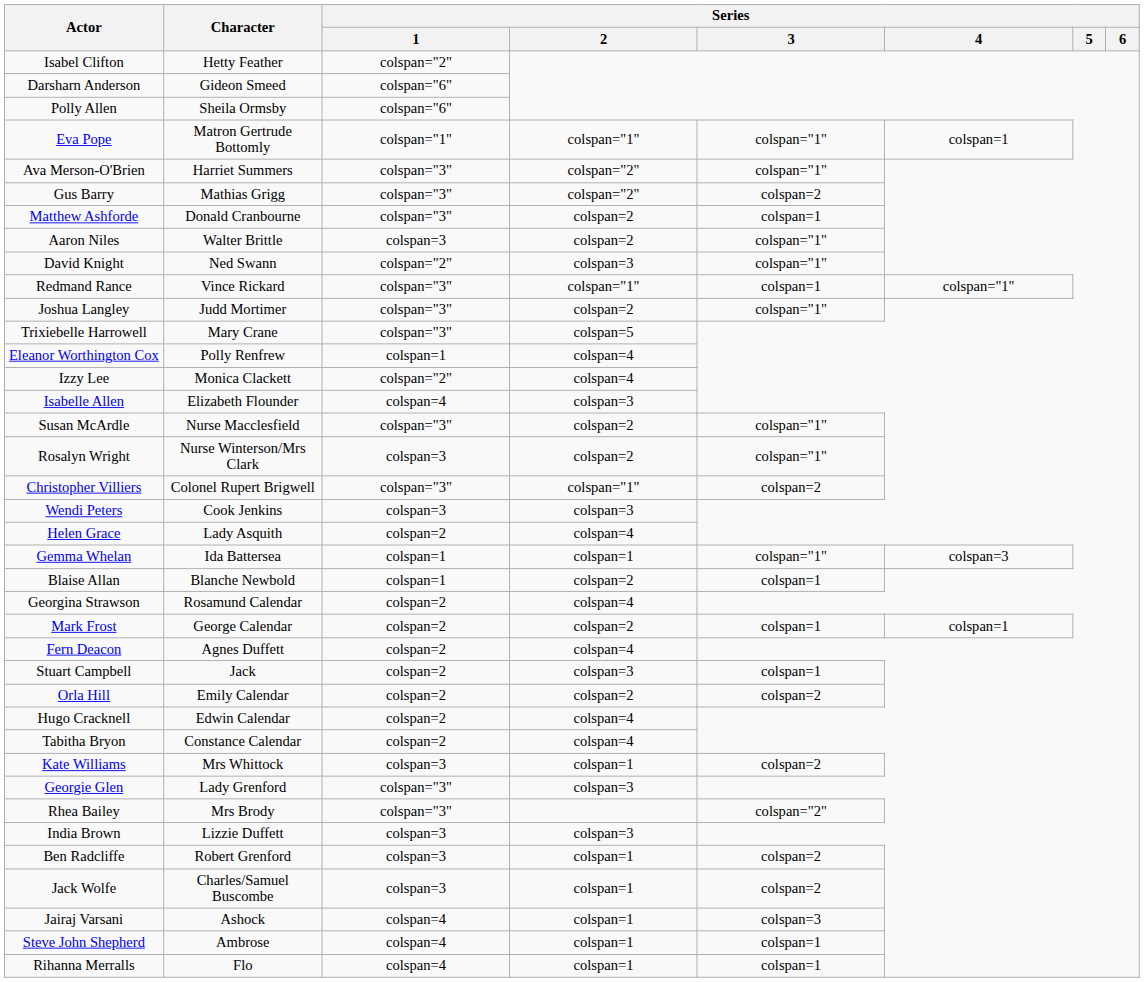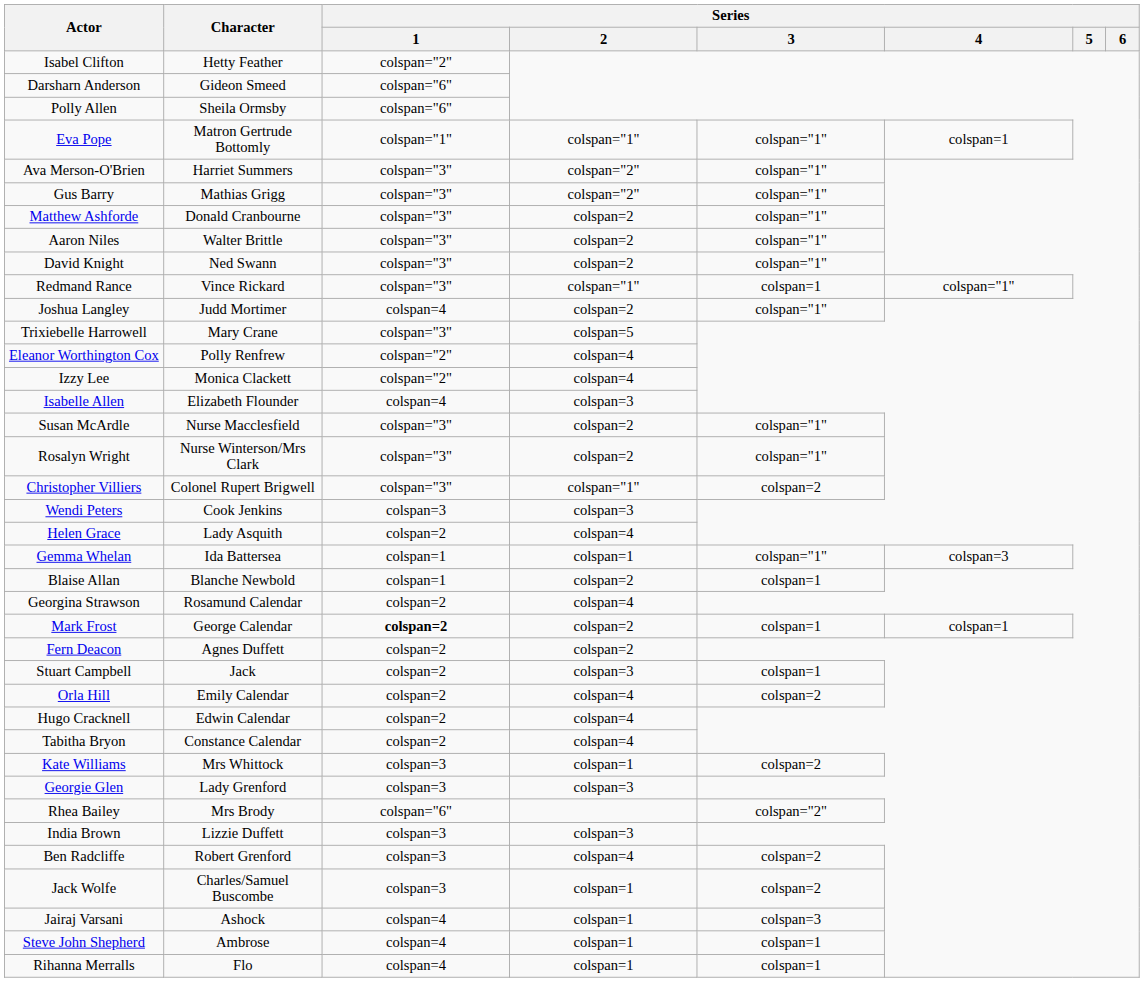(791, 194) colspan=2 -> (791, 194) colspan="1"
(791, 217) colspan=1 -> (791, 217) colspan="1"
(416, 240) colspan=3 -> (416, 240) colspan="3"
(416, 263) colspan="2" -> (416, 263) colspan="3"
(604, 263) colspan=3 -> (604, 263) colspan=2
(416, 309) colspan="3" -> (416, 309) colspan=4
(416, 355) colspan=1 -> (416, 355) colspan="2"
(416, 456) colspan=3 -> (416, 456) colspan="3"
(416, 626) normal -> (416, 626) bold
(604, 649) colspan=4 -> (604, 649) colspan=2
(604, 695) colspan=2 -> (604, 695) colspan=4
(416, 787) colspan="3" -> (416, 787) colspan=3
(416, 810) colspan="3" -> (416, 810) colspan="6"
(604, 856) colspan=1 -> (604, 856) colspan=4
